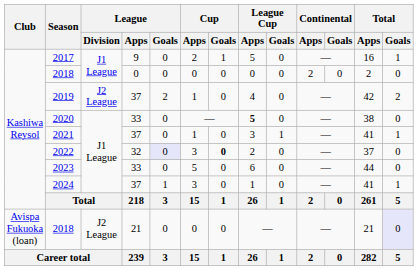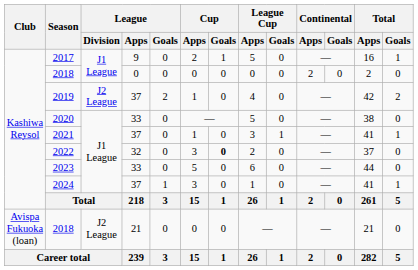(252, 118) bold -> (252, 118) normal
(165, 151) lavender background -> (165, 151) no background
(398, 229) lavender background -> (398, 229) no background
